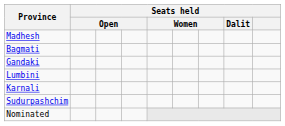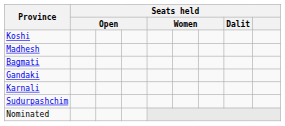+ row: (18, 37)
- row: (23, 75)
